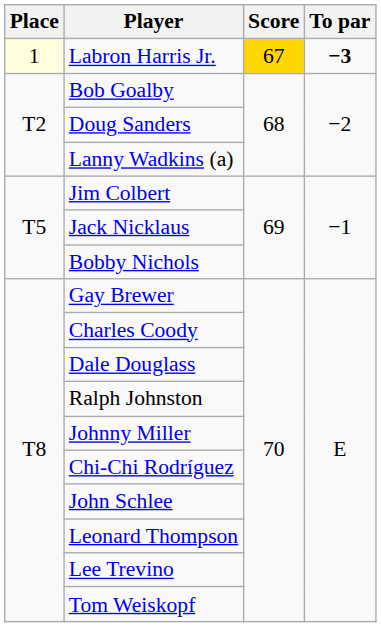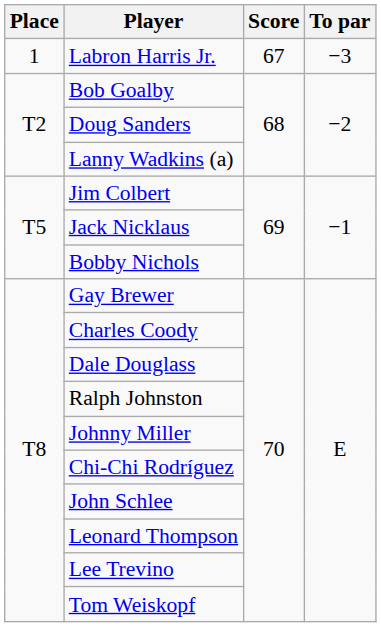(34, 55) lightyellow background -> (34, 55) no background
(274, 55) gold background -> (274, 55) no background
(340, 55) bold -> (340, 55) normal
